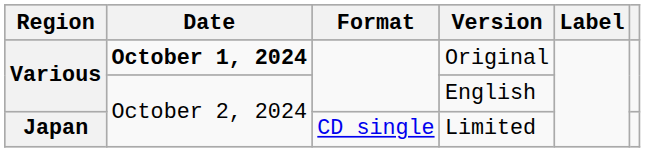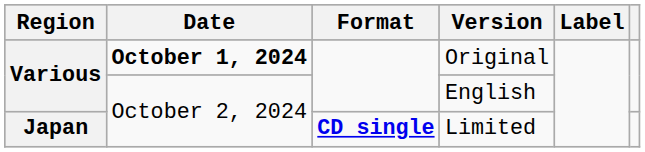(376, 129) normal -> (376, 129) bold
